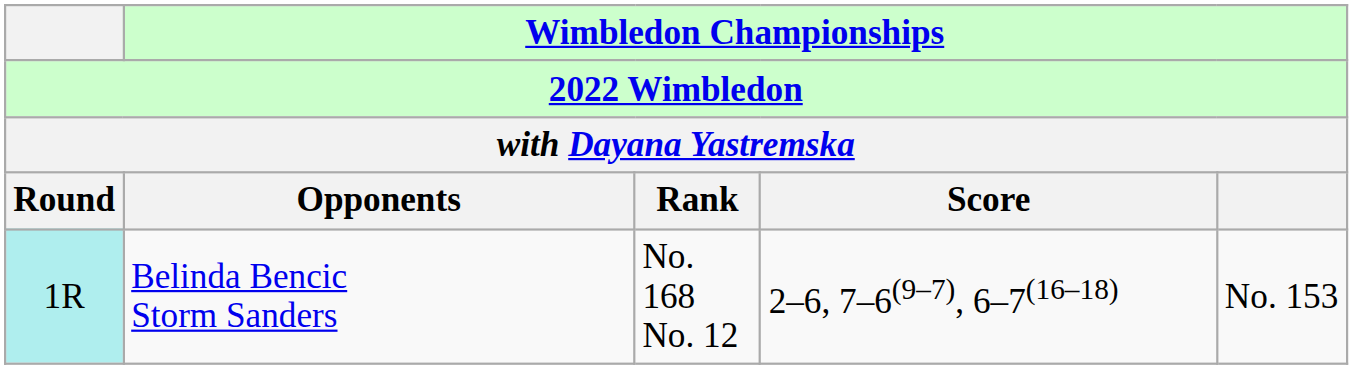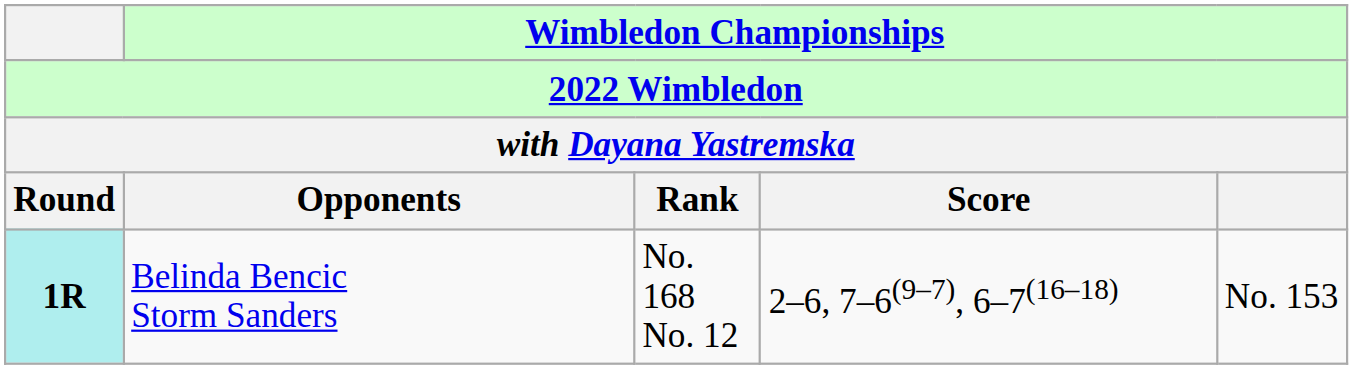(64, 295) normal -> (64, 295) bold
